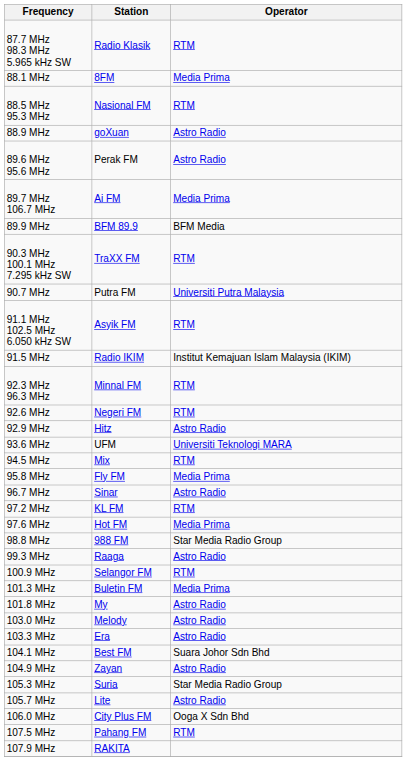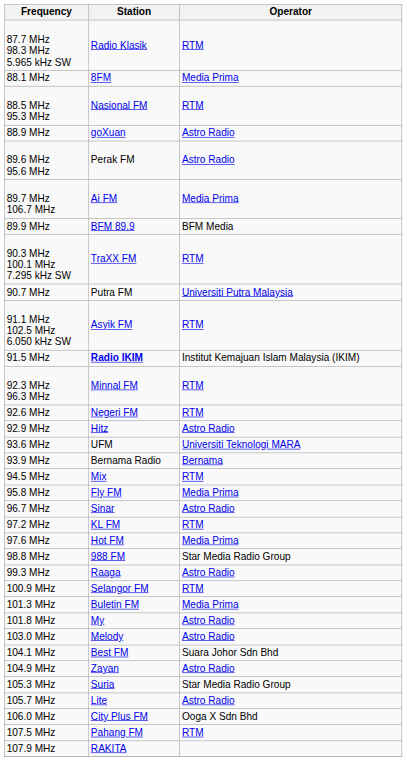(119, 358) normal -> (117, 358) bold
+ row: (28, 461)
- row: (31, 636)
